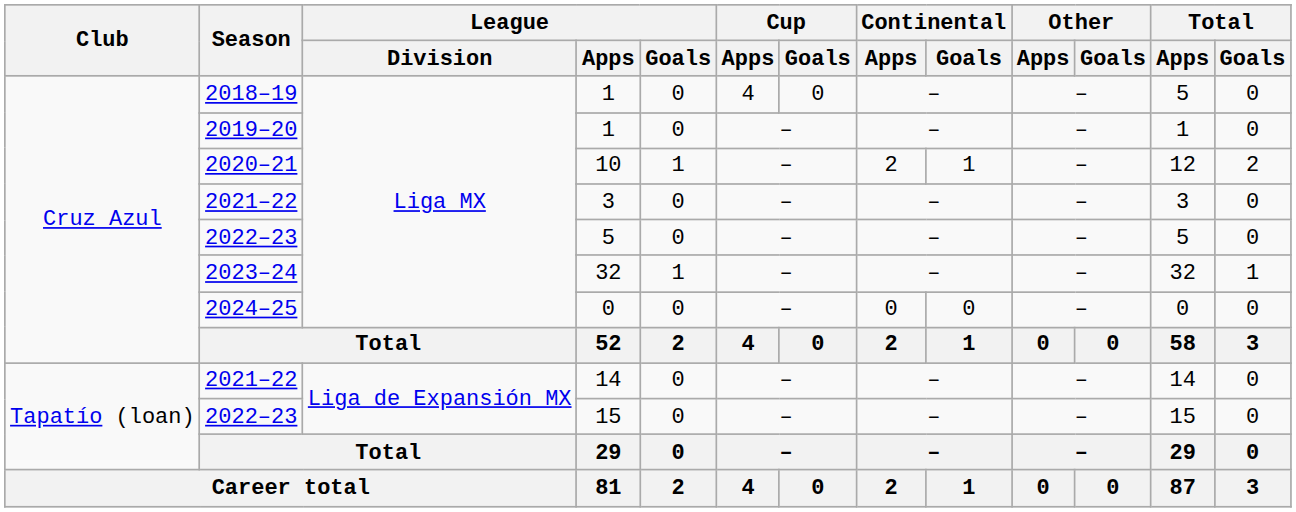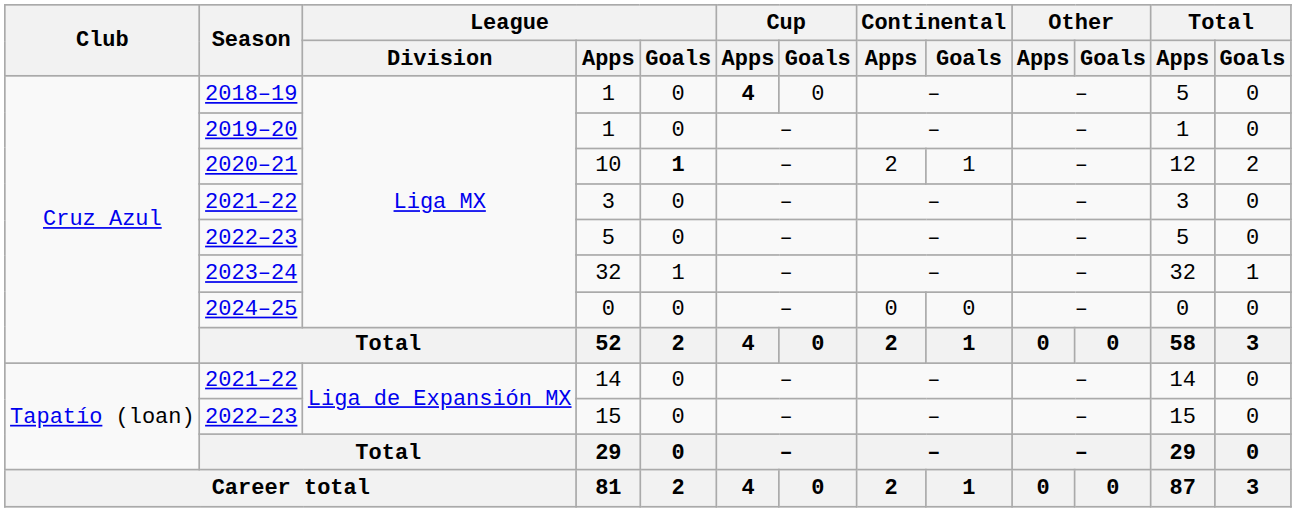(748, 94) normal -> (748, 94) bold
(678, 166) normal -> (678, 166) bold
